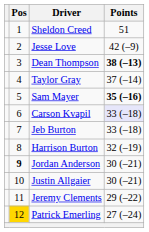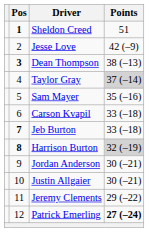(19, 29) normal -> (19, 29) bold
(19, 63) normal -> (19, 63) bold
(124, 63) bold -> (124, 63) normal
(124, 80) no background -> (124, 80) lightgrey background
(124, 97) bold -> (124, 97) normal
(124, 113) lavender background -> (124, 113) no background
(19, 130) normal -> (19, 130) bold
(19, 147) normal -> (19, 147) bold
(124, 147) no background -> (124, 147) lightgrey background
(19, 164) bold -> (19, 164) normal
(19, 214) gold background -> (19, 214) no background
(124, 214) normal -> (124, 214) bold
